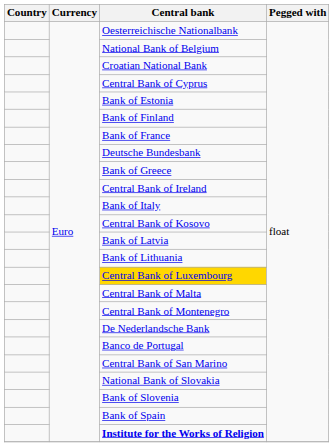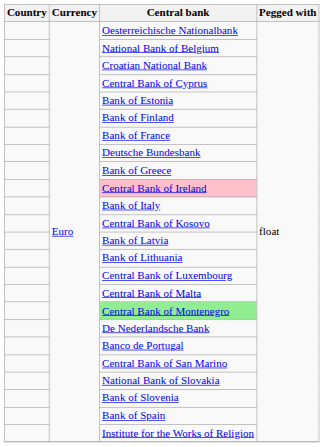(154, 188) no background -> (154, 188) pink background
(167, 275) gold background -> (167, 275) no background
(166, 310) no background -> (166, 310) lightgreen background
(183, 433) bold -> (178, 433) normal
